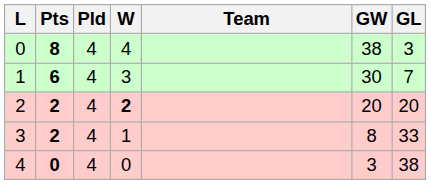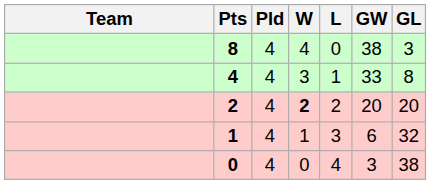columns swapped: (247, 19) <-> (20, 19)
(55, 77) 6 -> (233, 77) 4
(372, 77) 30 -> (372, 77) 33
(409, 77) 7 -> (409, 77) 8
(55, 135) 2 -> (233, 135) 1
(372, 135) 8 -> (372, 135) 6
(409, 135) 33 -> (409, 135) 32
